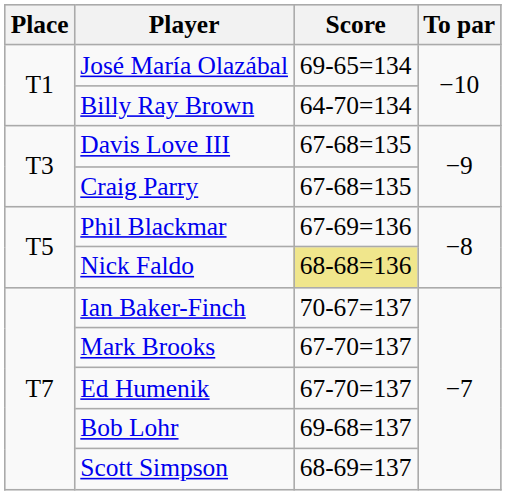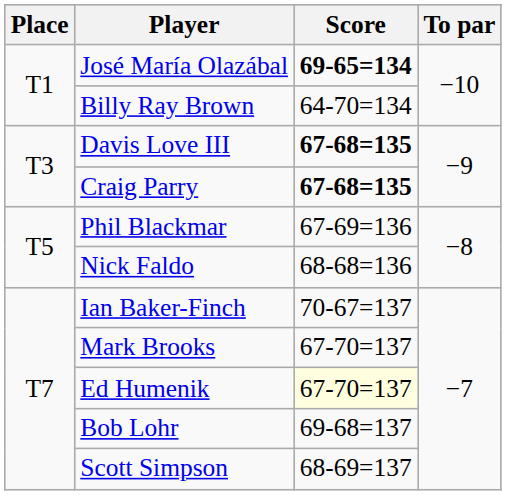(356, 65) normal -> (356, 65) bold
(356, 145) normal -> (356, 145) bold
(356, 186) normal -> (356, 186) bold
(356, 266) khaki background -> (356, 266) no background
(356, 387) no background -> (356, 387) lightyellow background
